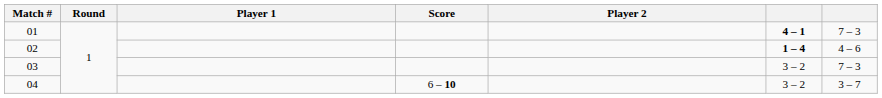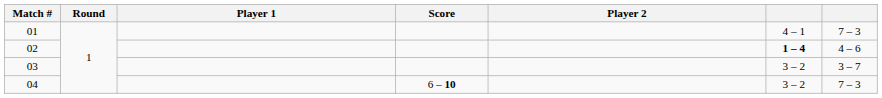(794, 31) bold -> (794, 31) normal
(849, 66) 7 – 3 -> (849, 66) 3 – 7
(849, 84) 3 – 7 -> (849, 84) 7 – 3
